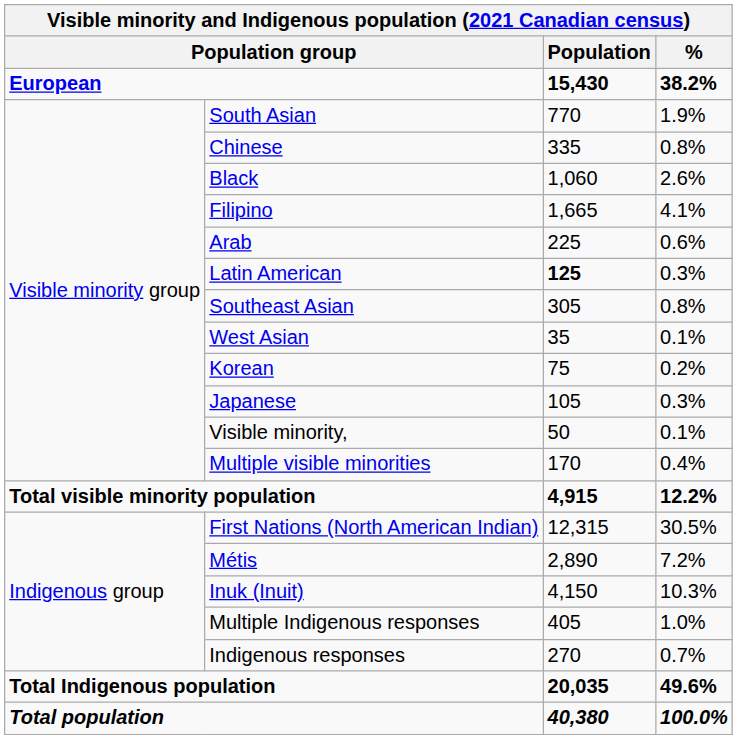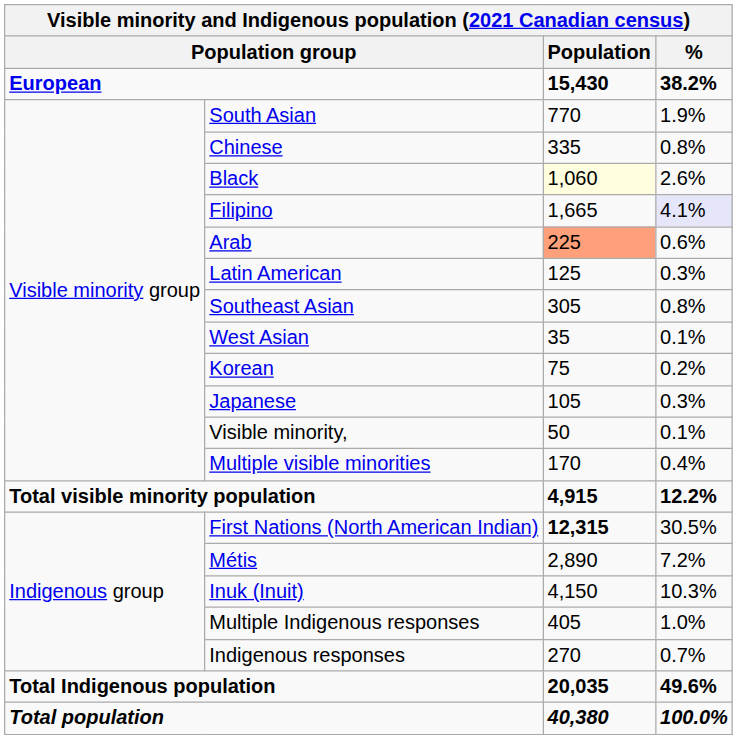(573, 178) no background -> (573, 178) lightyellow background
(683, 210) no background -> (683, 210) lavender background
(564, 242) no background -> (564, 242) lightsalmon background
(564, 274) bold -> (564, 274) normal
(578, 527) normal -> (578, 527) bold
